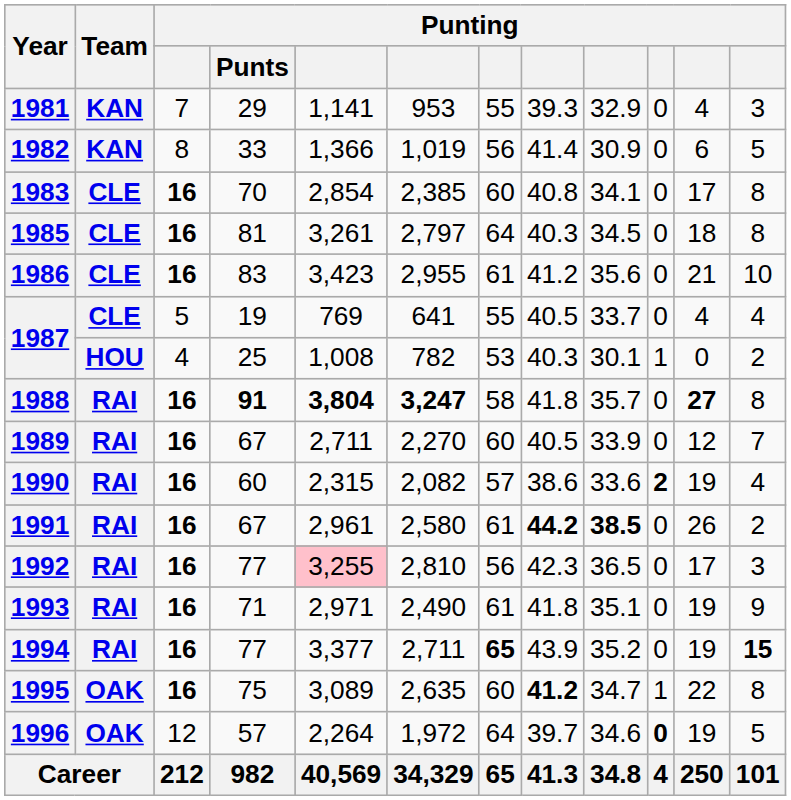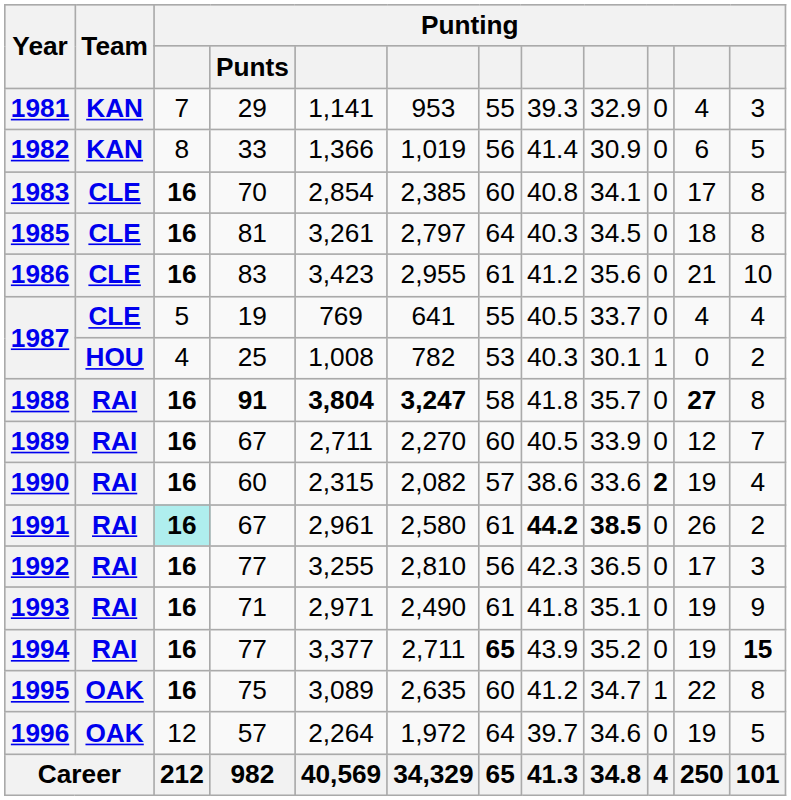(182, 524) no background -> (182, 524) paleturquoise background
(341, 566) pink background -> (341, 566) no background
(552, 691) bold -> (552, 691) normal
(661, 732) bold -> (661, 732) normal
